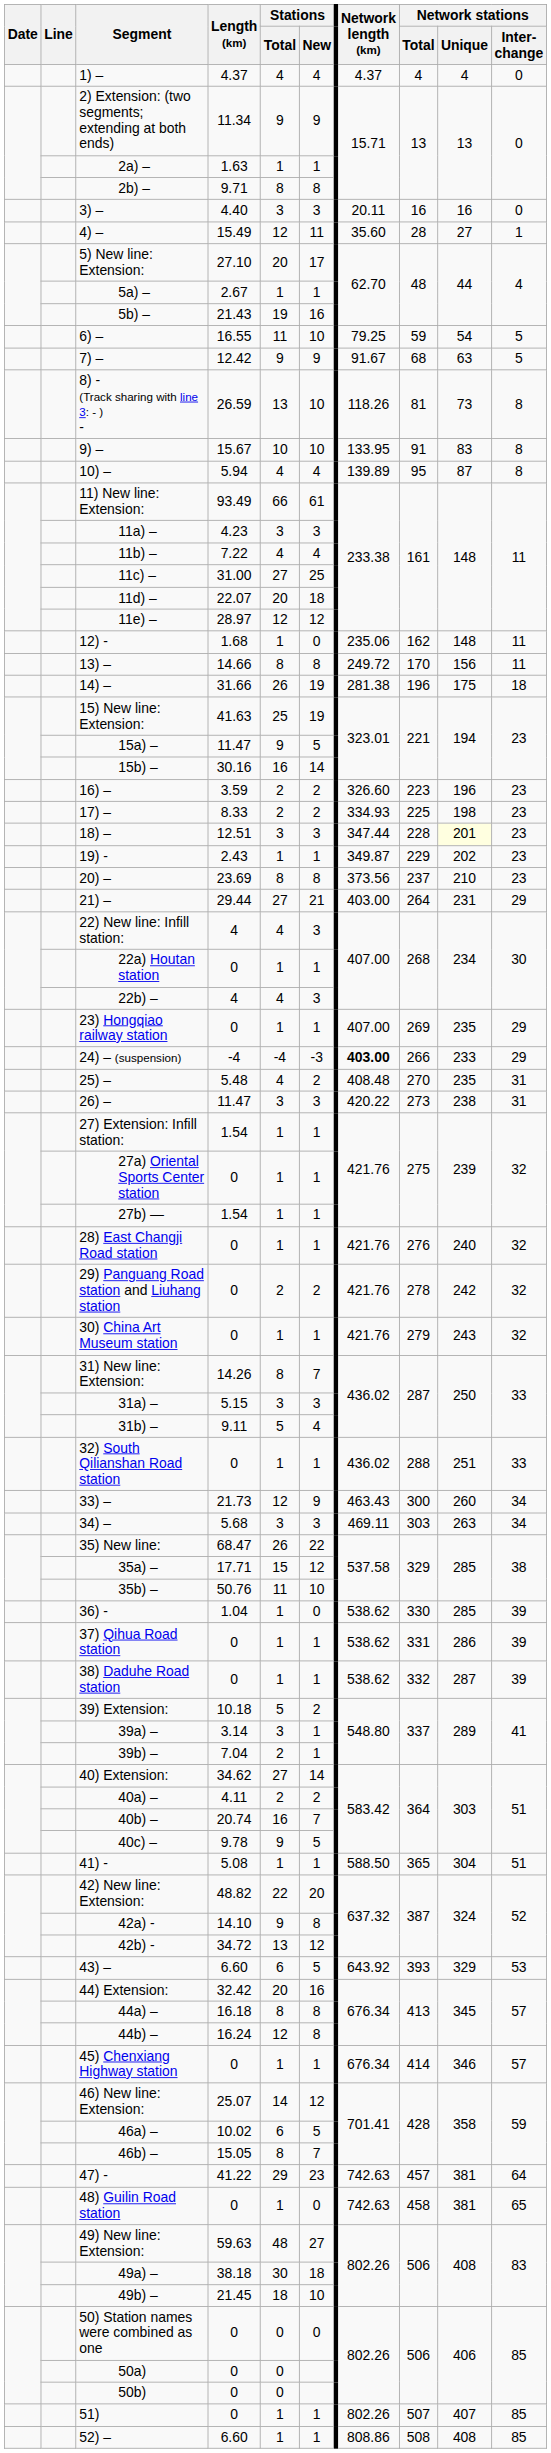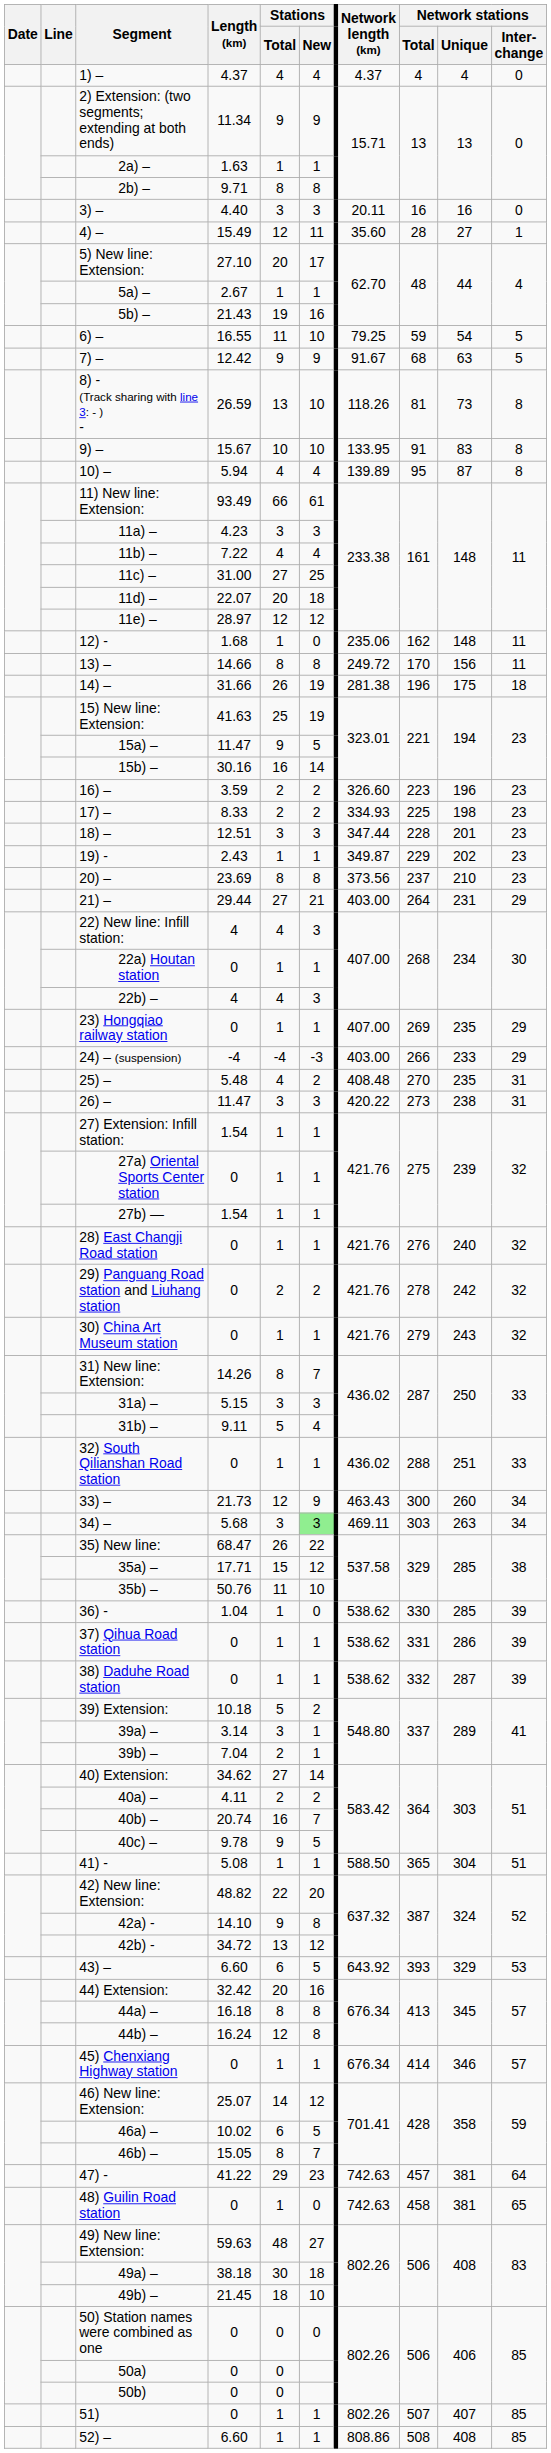(464, 834) lightyellow background -> (464, 834) no background
(368, 1058) bold -> (368, 1058) normal
(317, 1523) no background -> (317, 1523) lightgreen background
